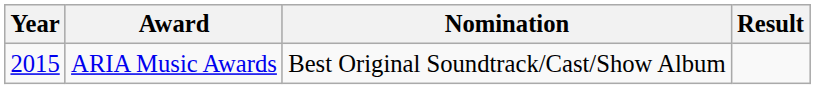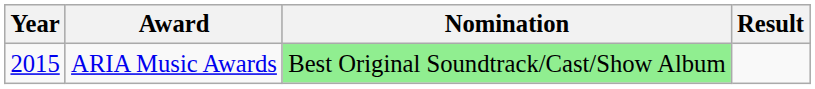(507, 63) no background -> (507, 63) lightgreen background
